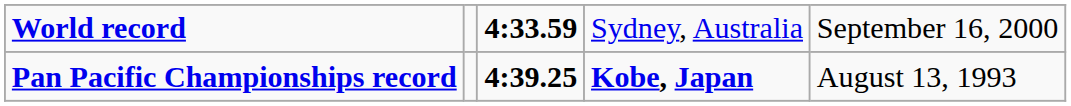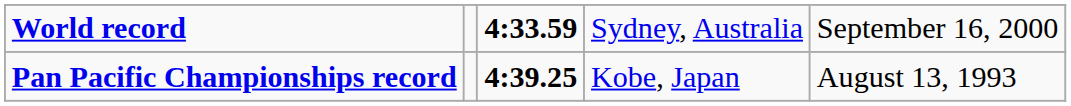(672, 76) bold -> (665, 76) normal
